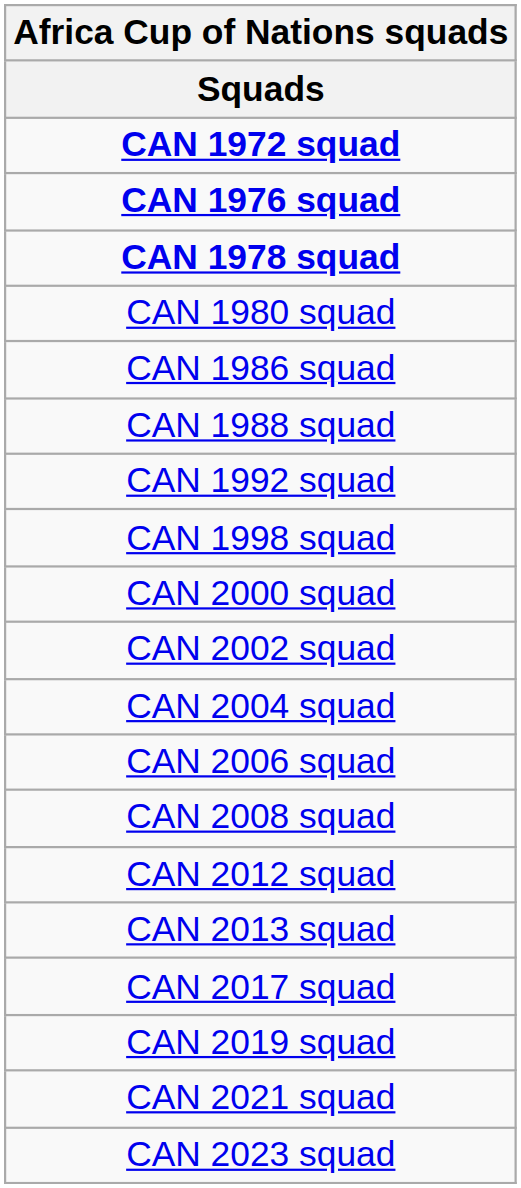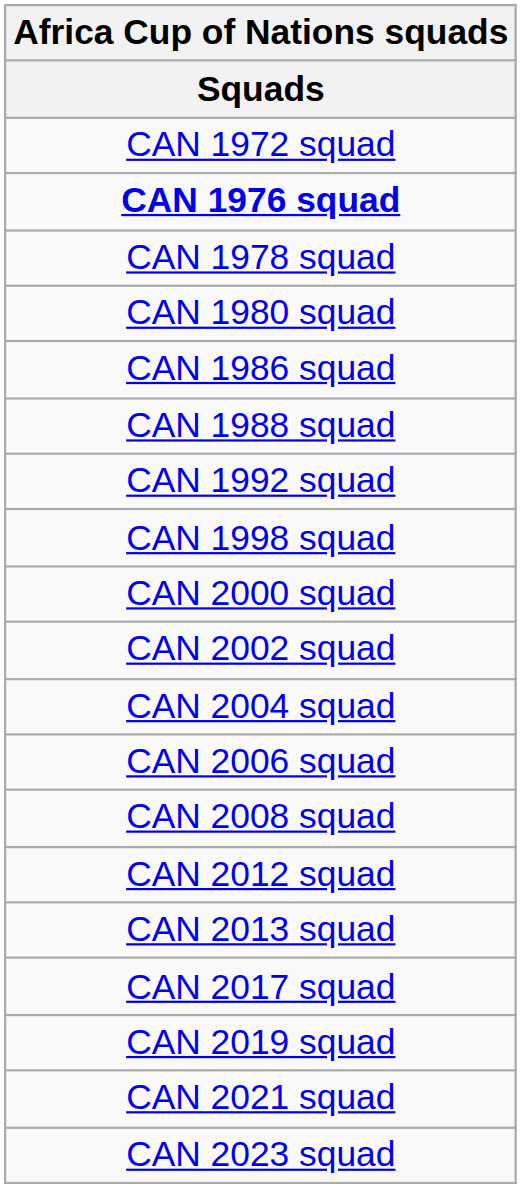(261, 144) bold -> (261, 144) normal
(261, 256) bold -> (261, 256) normal
